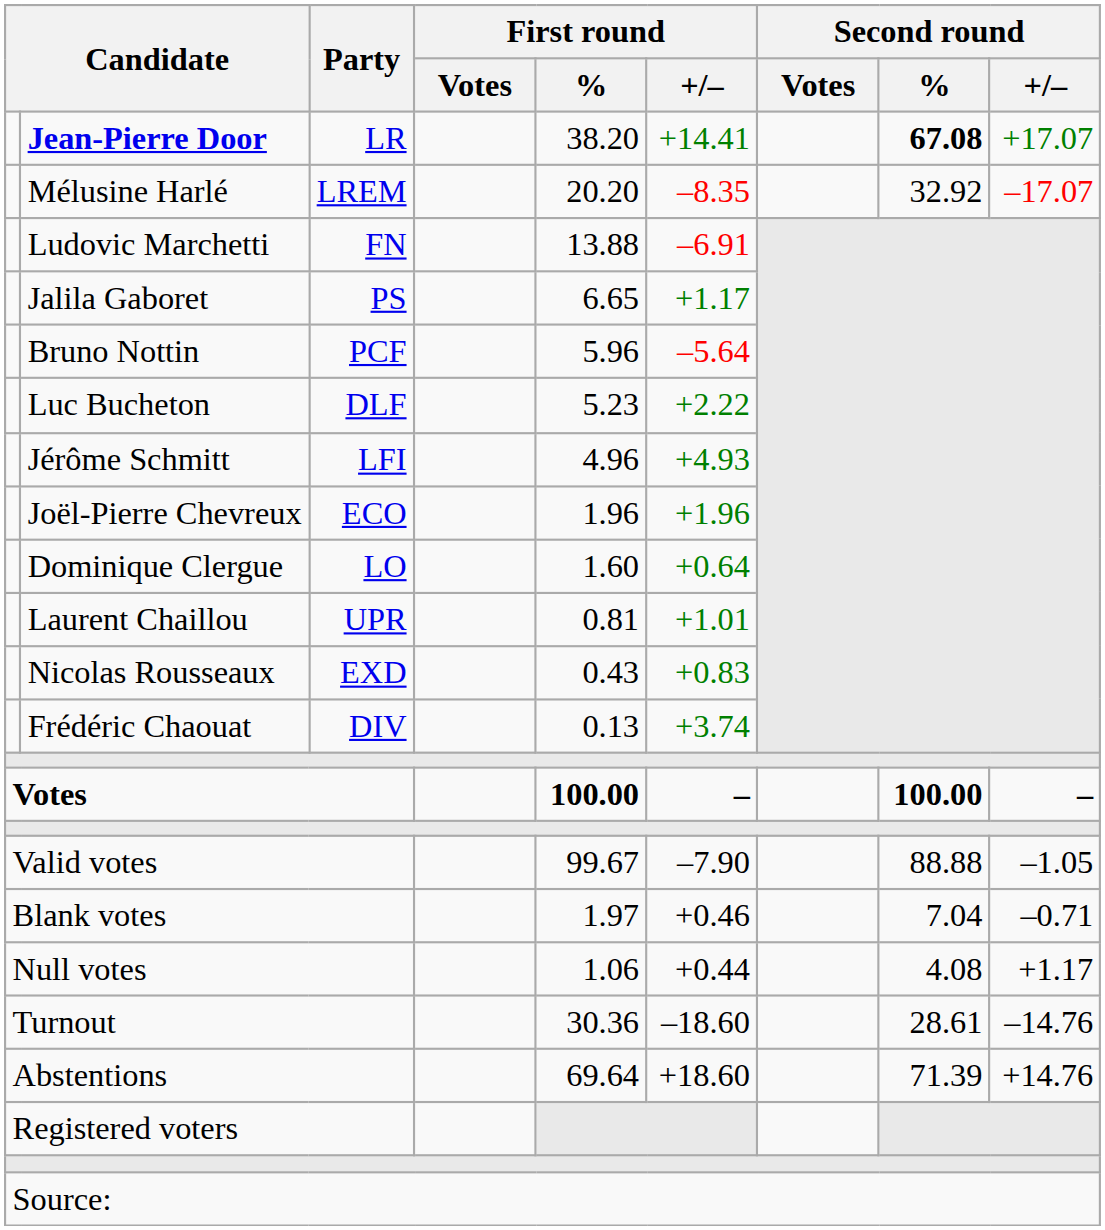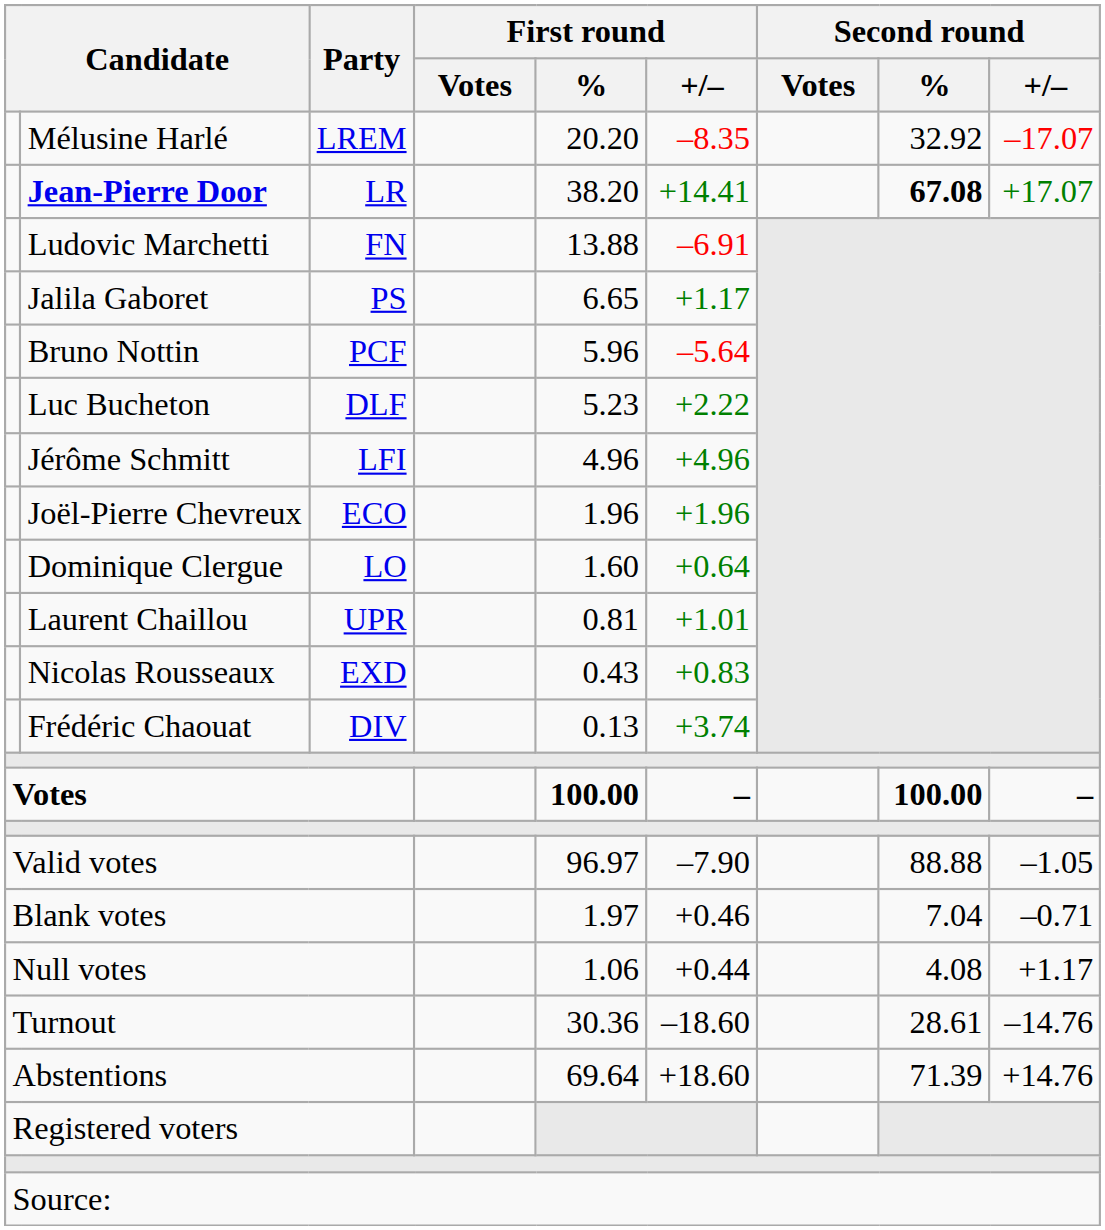rows swapped: (147, 138) <-> (128, 191)
(712, 458) +4.93 -> (712, 458) +4.96
(603, 862) 99.67 -> (603, 862) 96.97
